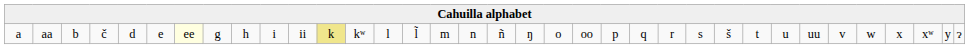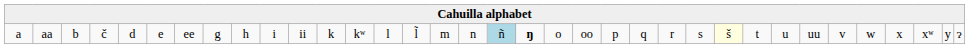(189, 33) lightyellow background -> (189, 33) no background
(331, 33) khaki background -> (331, 33) no background
(502, 33) no background -> (502, 33) lightblue background
(530, 33) normal -> (530, 33) bold
(729, 33) no background -> (729, 33) lightyellow background
